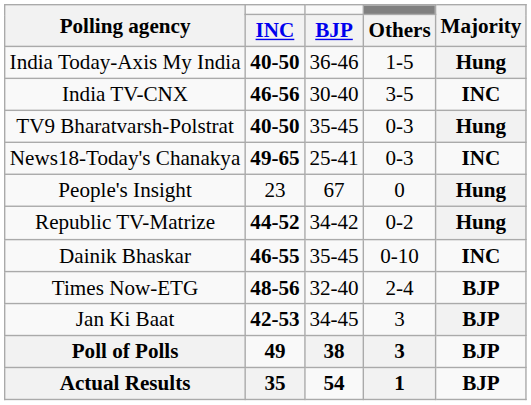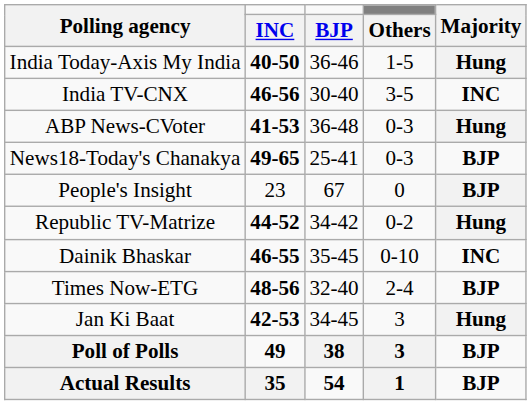- row: (125, 126)
+ row: (125, 126)
(481, 158) INC -> (481, 158) BJP
(481, 190) Hung -> (481, 190) BJP
(481, 319) BJP -> (481, 319) Hung
